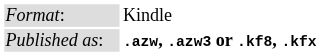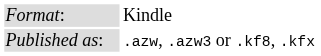(220, 40) bold -> (219, 40) normal
